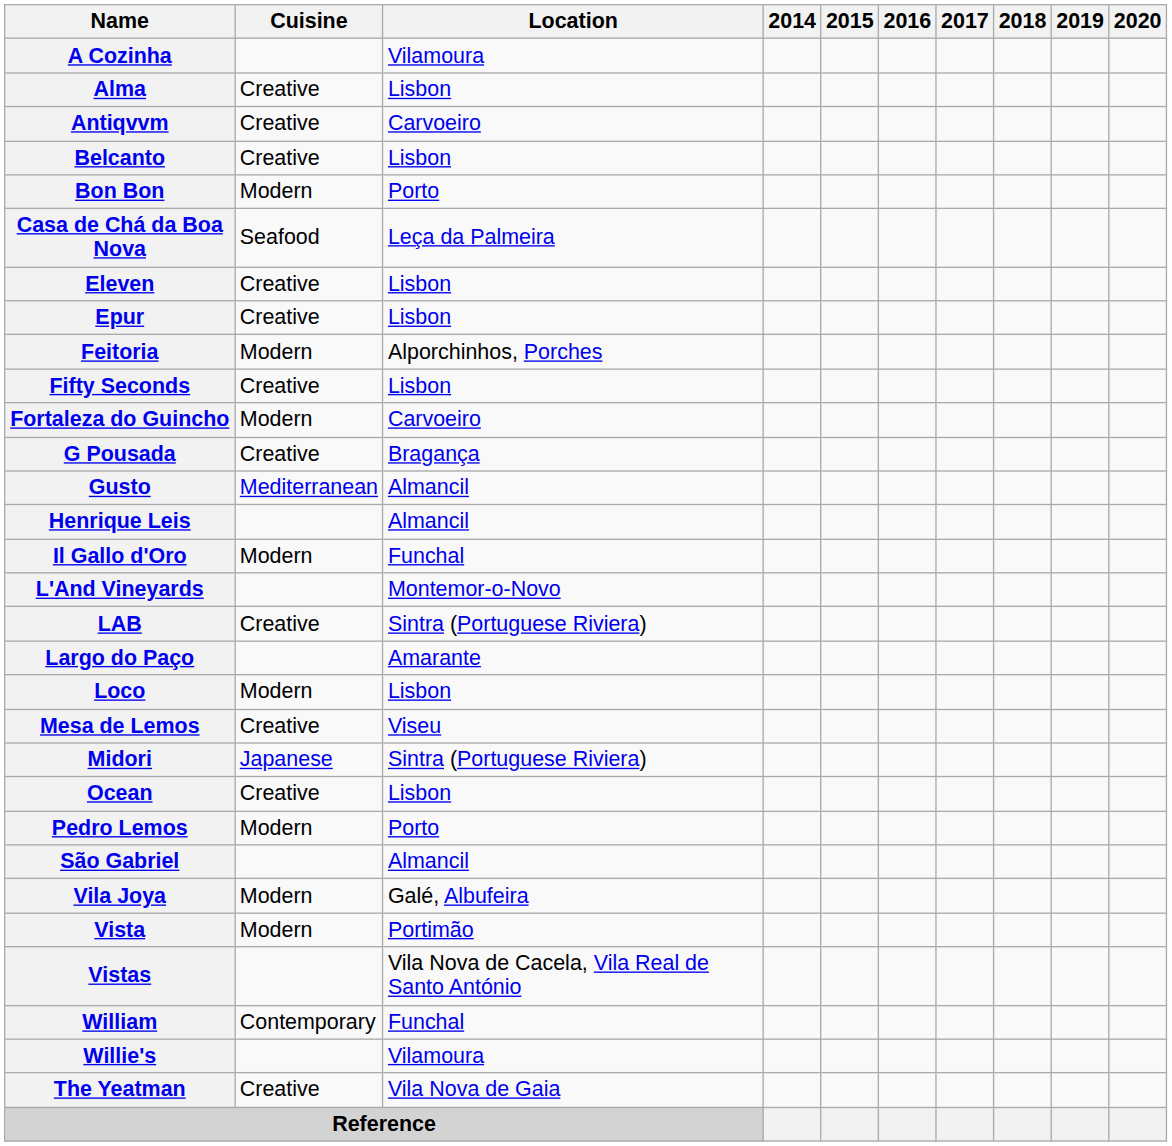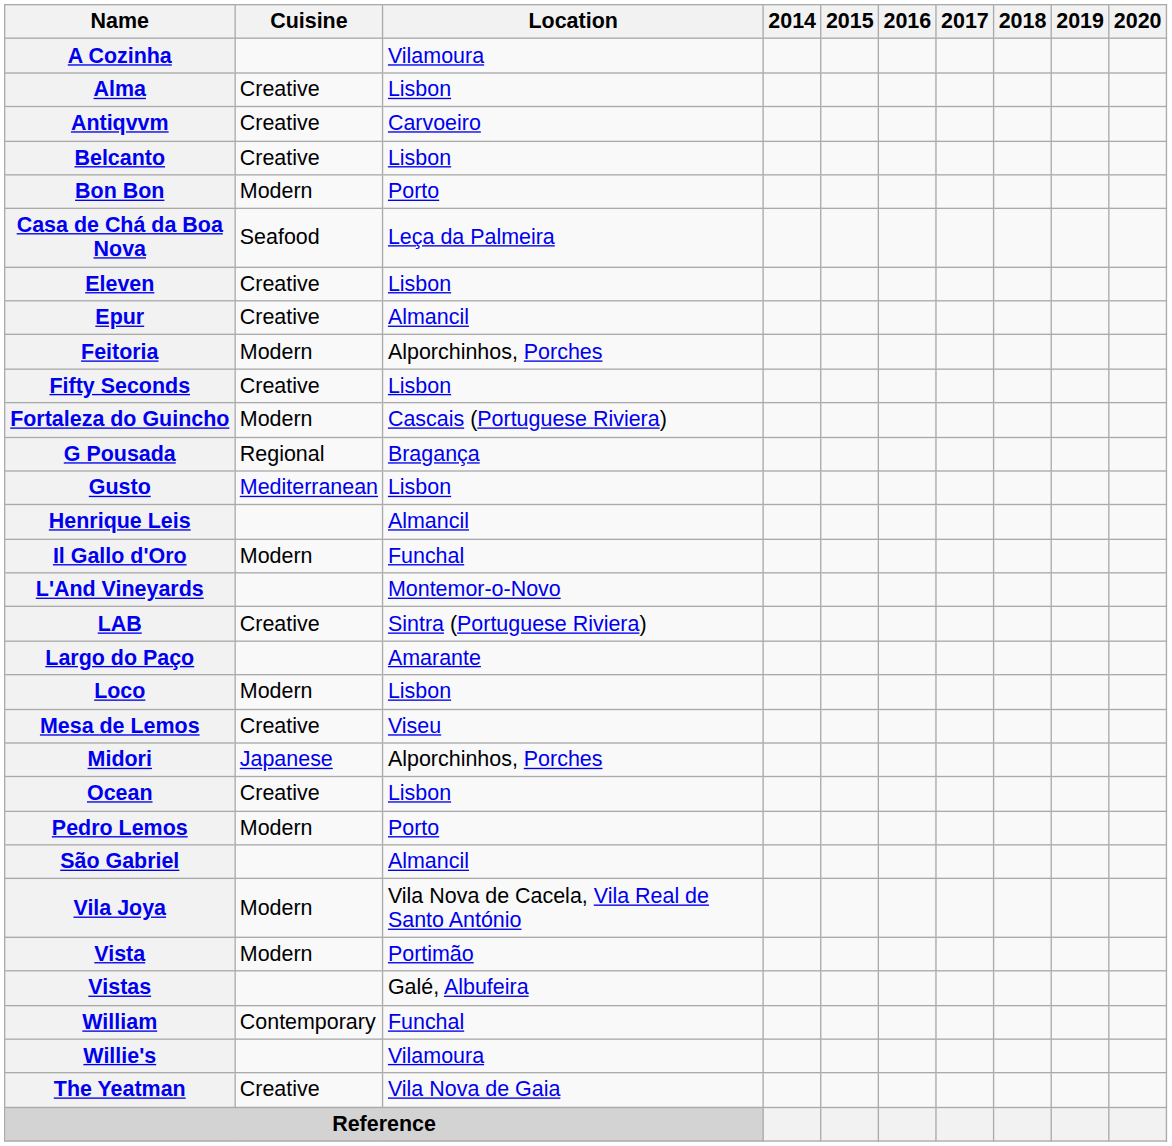(420, 317) Lisbon -> (428, 317) Almancil
(434, 419) Carvoeiro -> (527, 419) Cascais (Portuguese Riviera)
(280, 453) Creative -> (282, 453) Regional
(428, 487) Almancil -> (420, 487) Lisbon
(517, 759) Sintra (Portuguese Riviera) -> (495, 759) Alporchinhos, Porches
(458, 895) Galé, Albufeira -> (548, 907) Vila Nova de Cacela, Vila Real de Santo António
(548, 975) Vila Nova de Cacela, Vila Real de Santo António -> (458, 987) Galé, Albufeira
